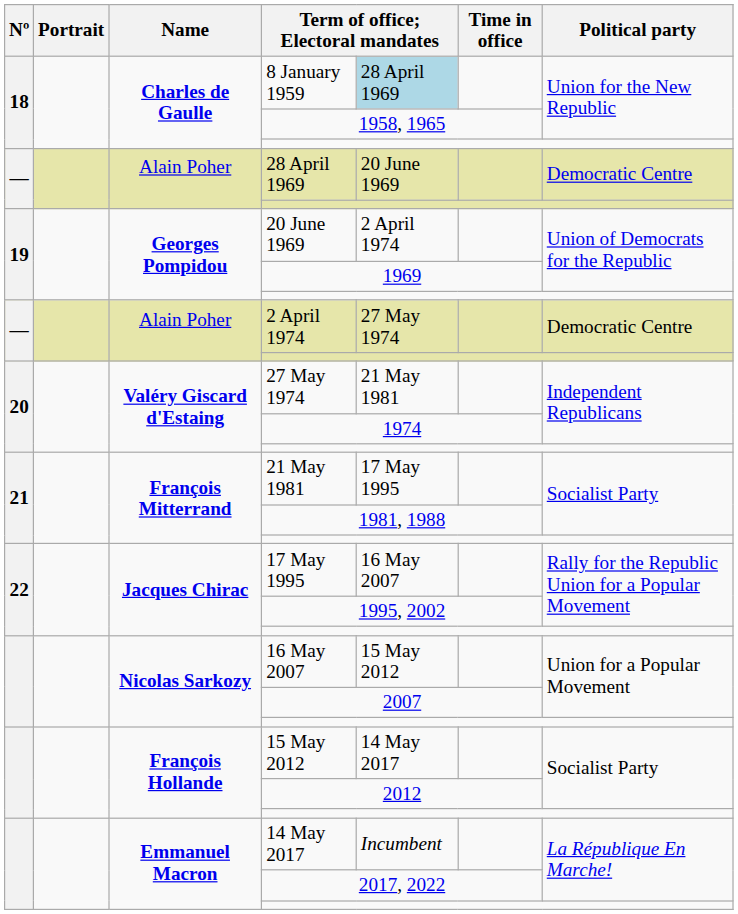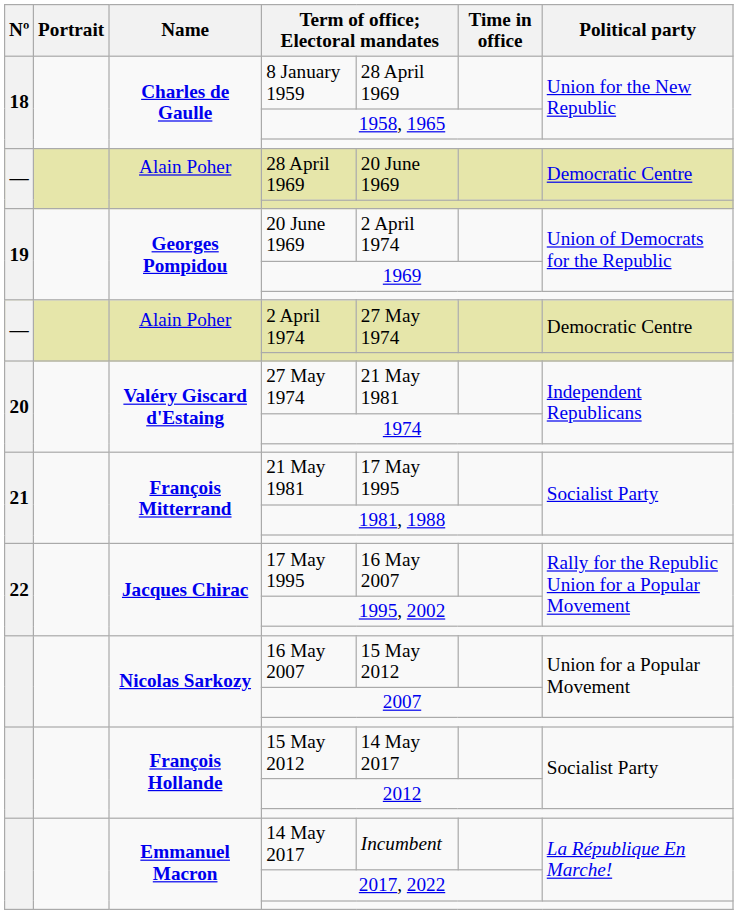(393, 82) lightblue background -> (393, 82) no background
